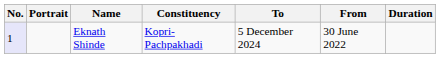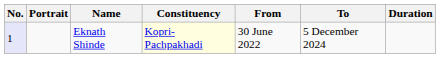columns swapped: (353, 13) <-> (278, 13)
(174, 37) no background -> (174, 37) lightyellow background
